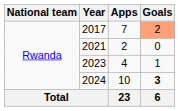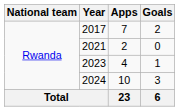(157, 30) lightsalmon background -> (157, 30) no background
(157, 81) bold -> (157, 81) normal
